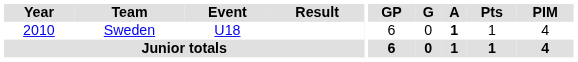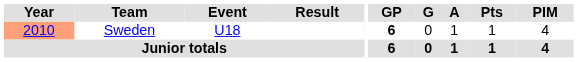(39, 30) no background -> (39, 30) lightsalmon background
(391, 30) normal -> (391, 30) bold
(454, 30) bold -> (454, 30) normal
